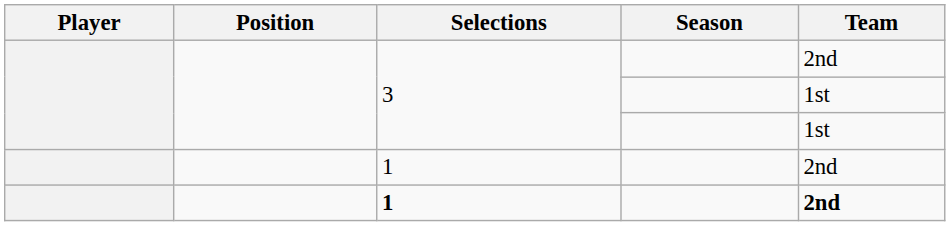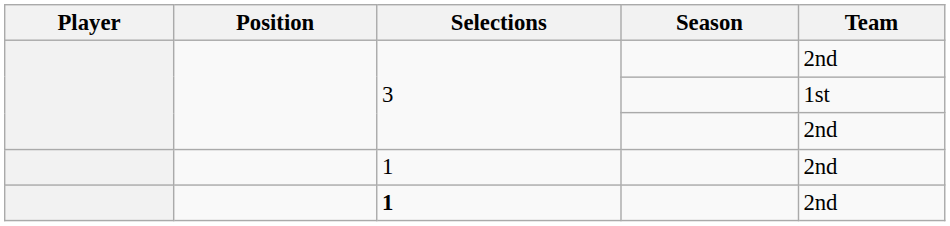(817, 130) 1st -> (820, 130) 2nd
(822, 202) bold -> (820, 202) normal
